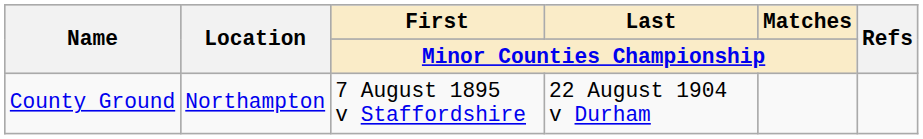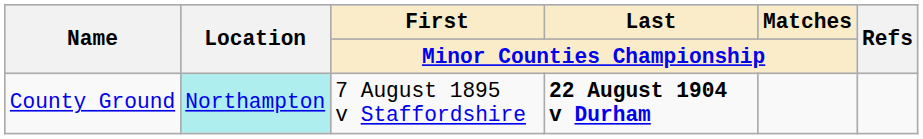(255, 103) no background -> (255, 103) paleturquoise background
(638, 103) normal -> (638, 103) bold
